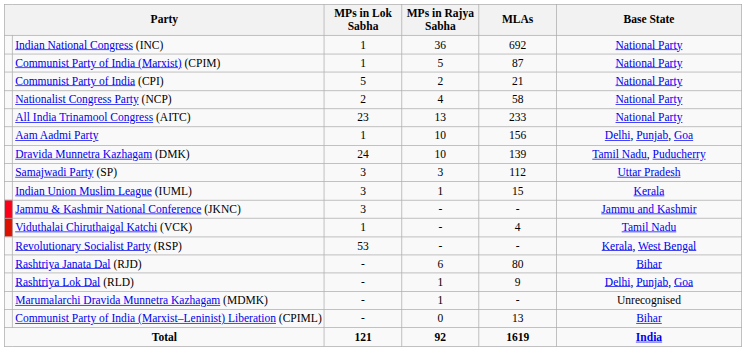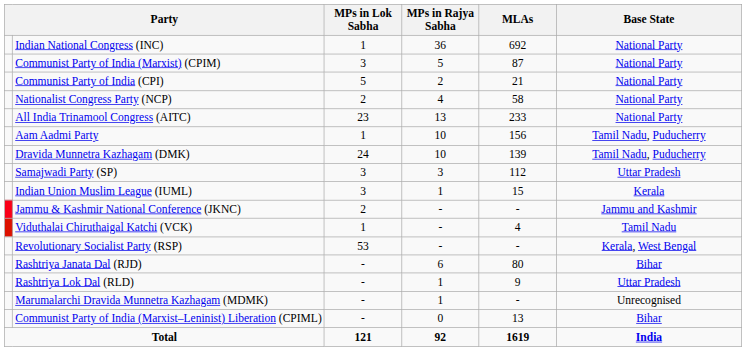(363, 63) 1 -> (363, 63) 3
(649, 136) Delhi, Punjab, Goa -> (649, 136) Tamil Nadu, Puducherry
(363, 209) 3 -> (363, 209) 2
(649, 282) Delhi, Punjab, Goa -> (649, 282) Uttar Pradesh
